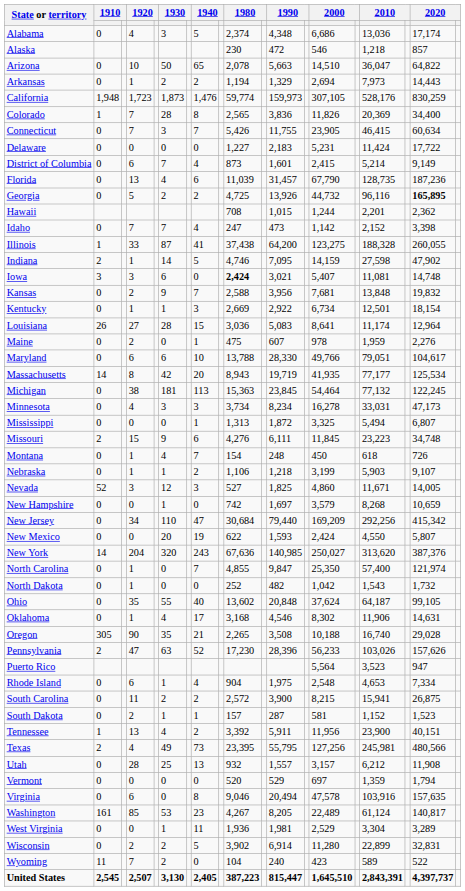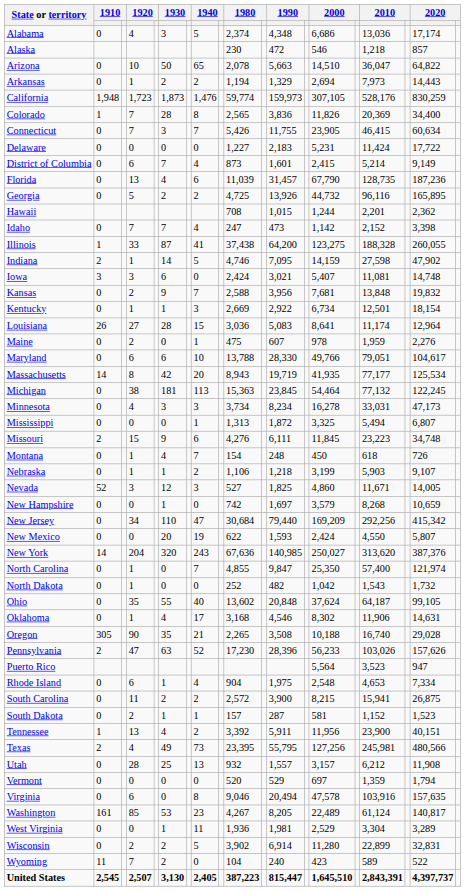(429, 195) bold -> (429, 195) normal
(238, 277) bold -> (238, 277) normal
